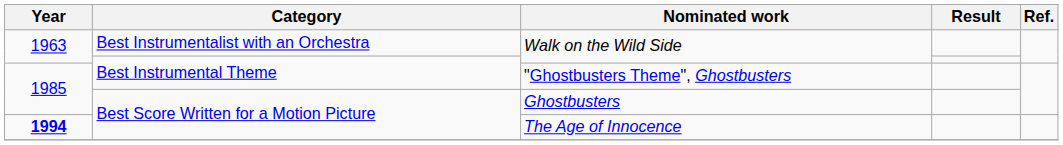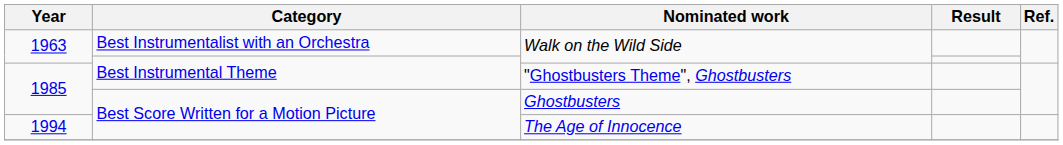(49, 127) bold -> (49, 127) normal
